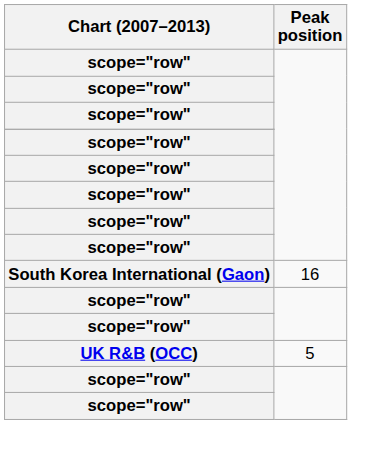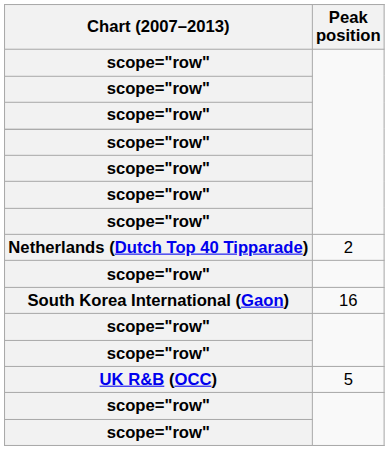+ row: (158, 247)
